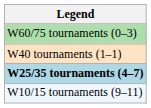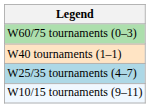(75, 73) bold -> (72, 73) normal
